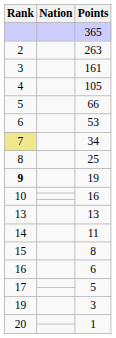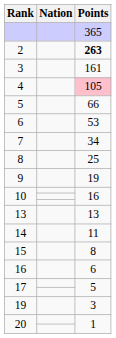(93, 50) normal -> (93, 50) bold
(93, 86) no background -> (93, 86) pink background
(20, 141) khaki background -> (20, 141) no background
(20, 178) bold -> (20, 178) normal
